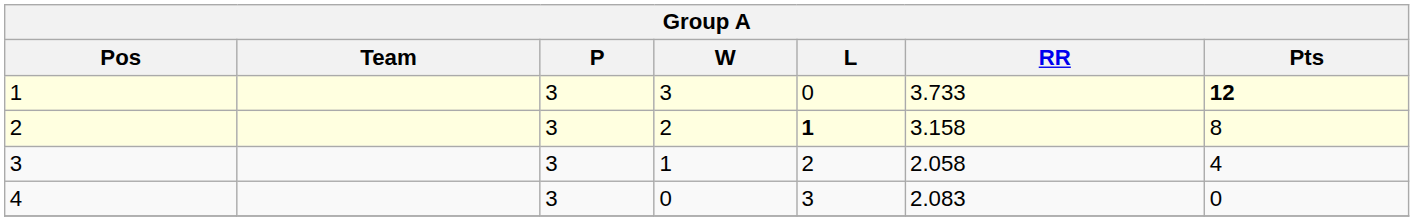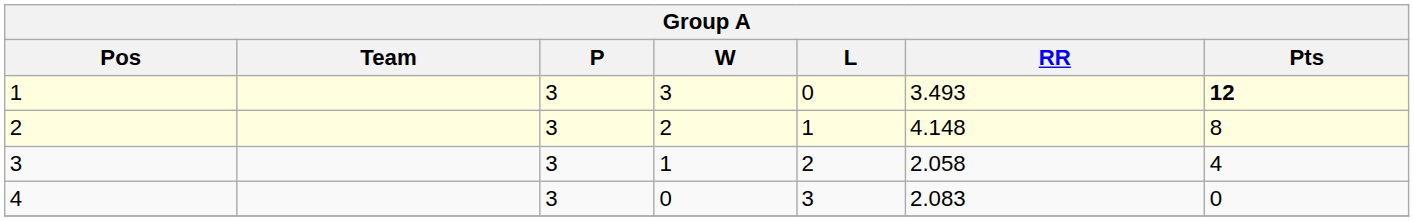(938, 92) 3.733 -> (938, 92) 3.493
(808, 127) bold -> (808, 127) normal
(938, 127) 3.158 -> (938, 127) 4.148
